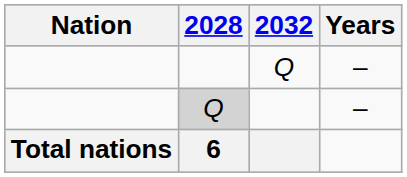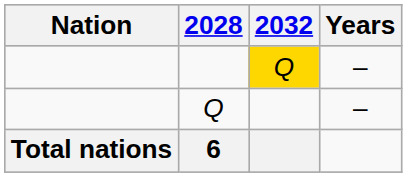(284, 66) no background -> (284, 66) gold background
(213, 108) lightgrey background -> (213, 108) no background
